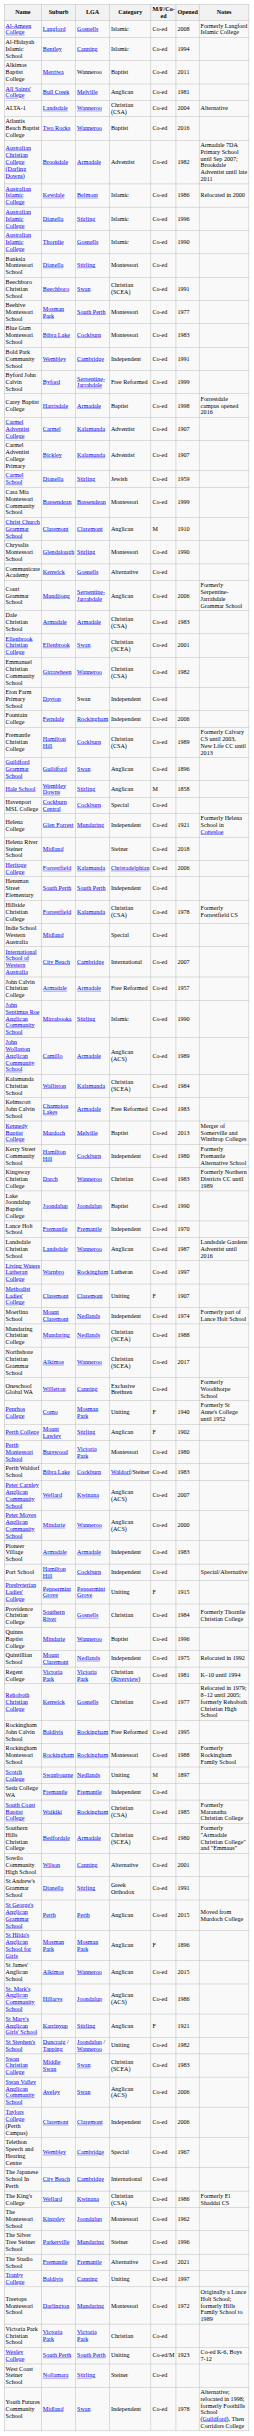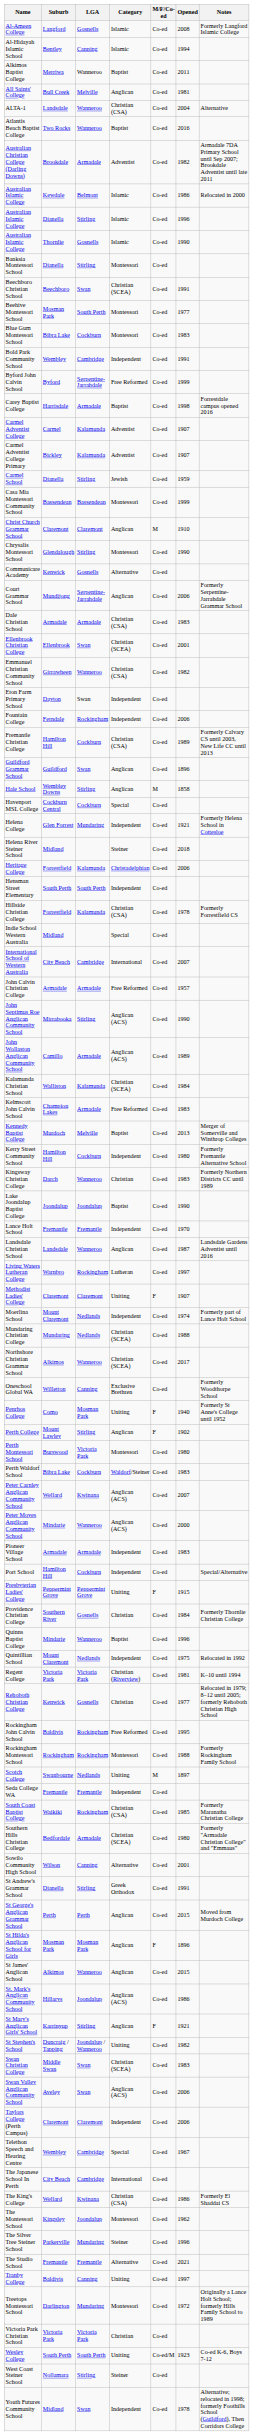(120, 1019) Islamic -> (122, 1019) Anglican (ACS)
